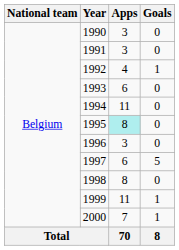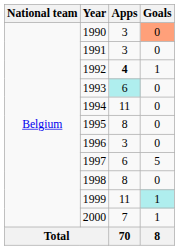(157, 32) no background -> (157, 32) lightsalmon background
(125, 69) normal -> (125, 69) bold
(125, 87) no background -> (125, 87) paleturquoise background
(125, 124) paleturquoise background -> (125, 124) no background
(157, 198) no background -> (157, 198) paleturquoise background
